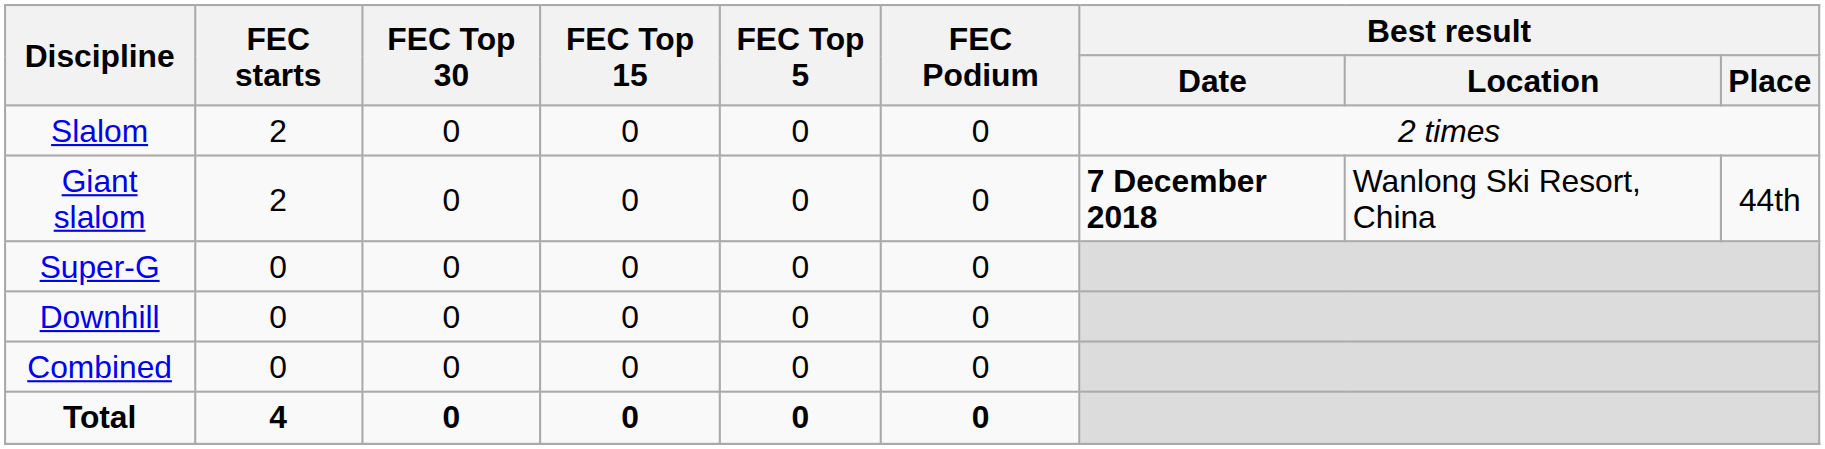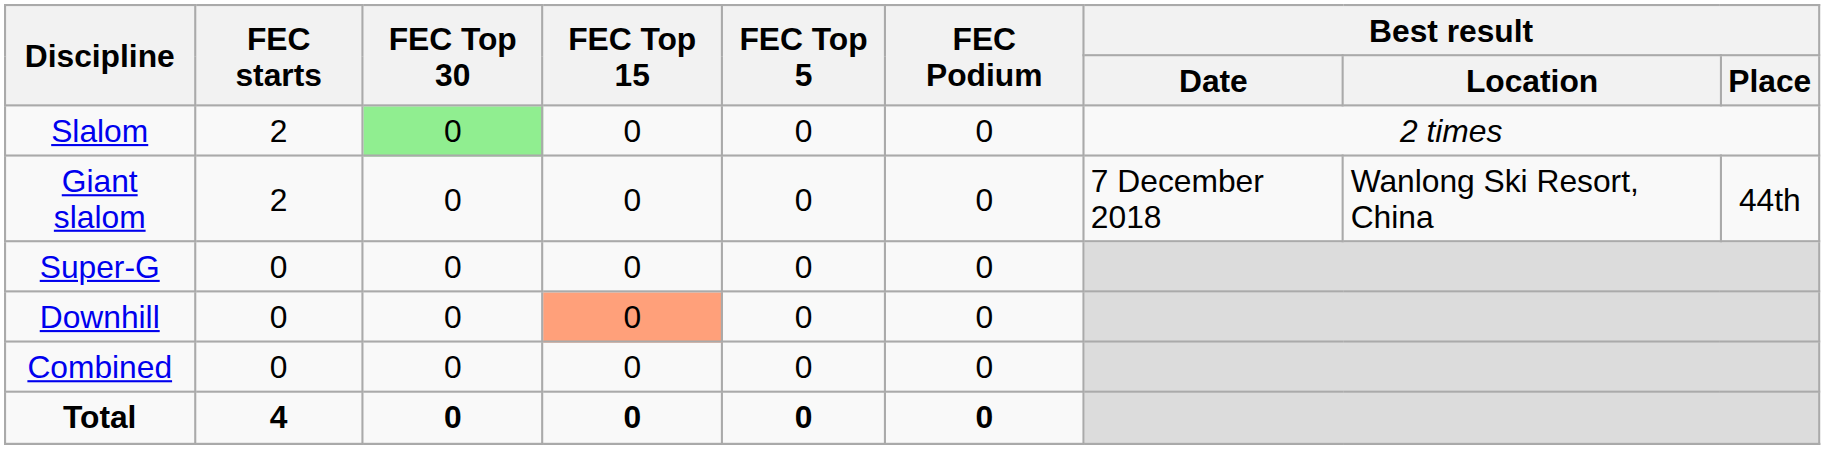(451, 131) no background -> (453, 131) lightgreen background
(1177, 199) bold -> (1177, 199) normal
(630, 317) no background -> (632, 317) lightsalmon background
